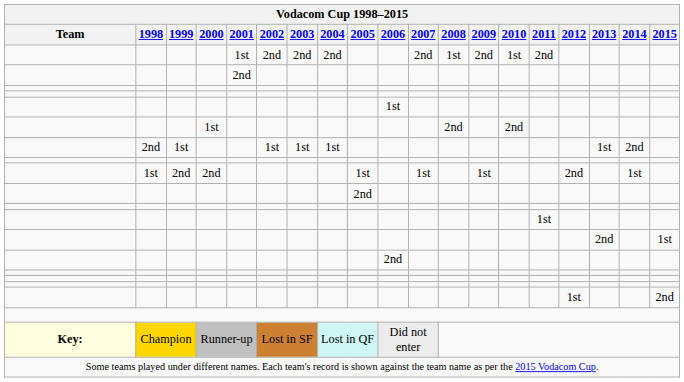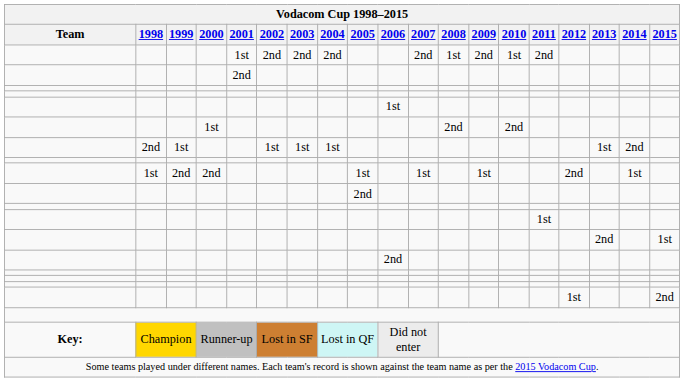(70, 339) lightyellow background -> (70, 339) no background
